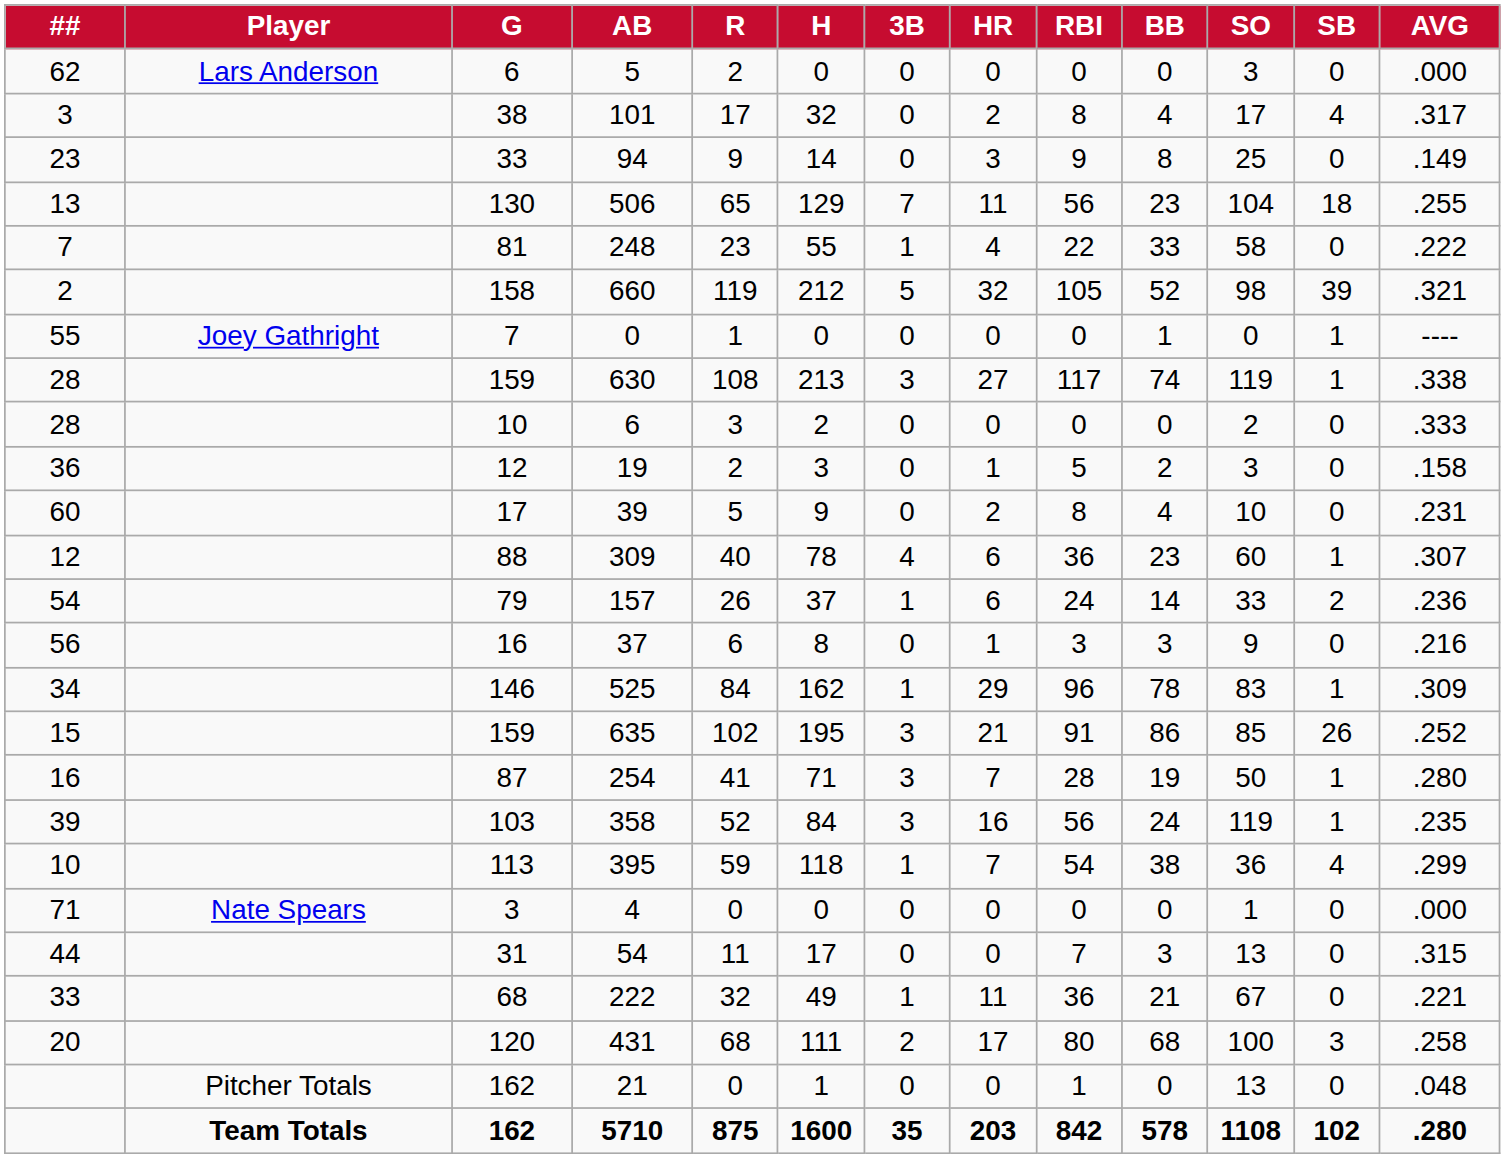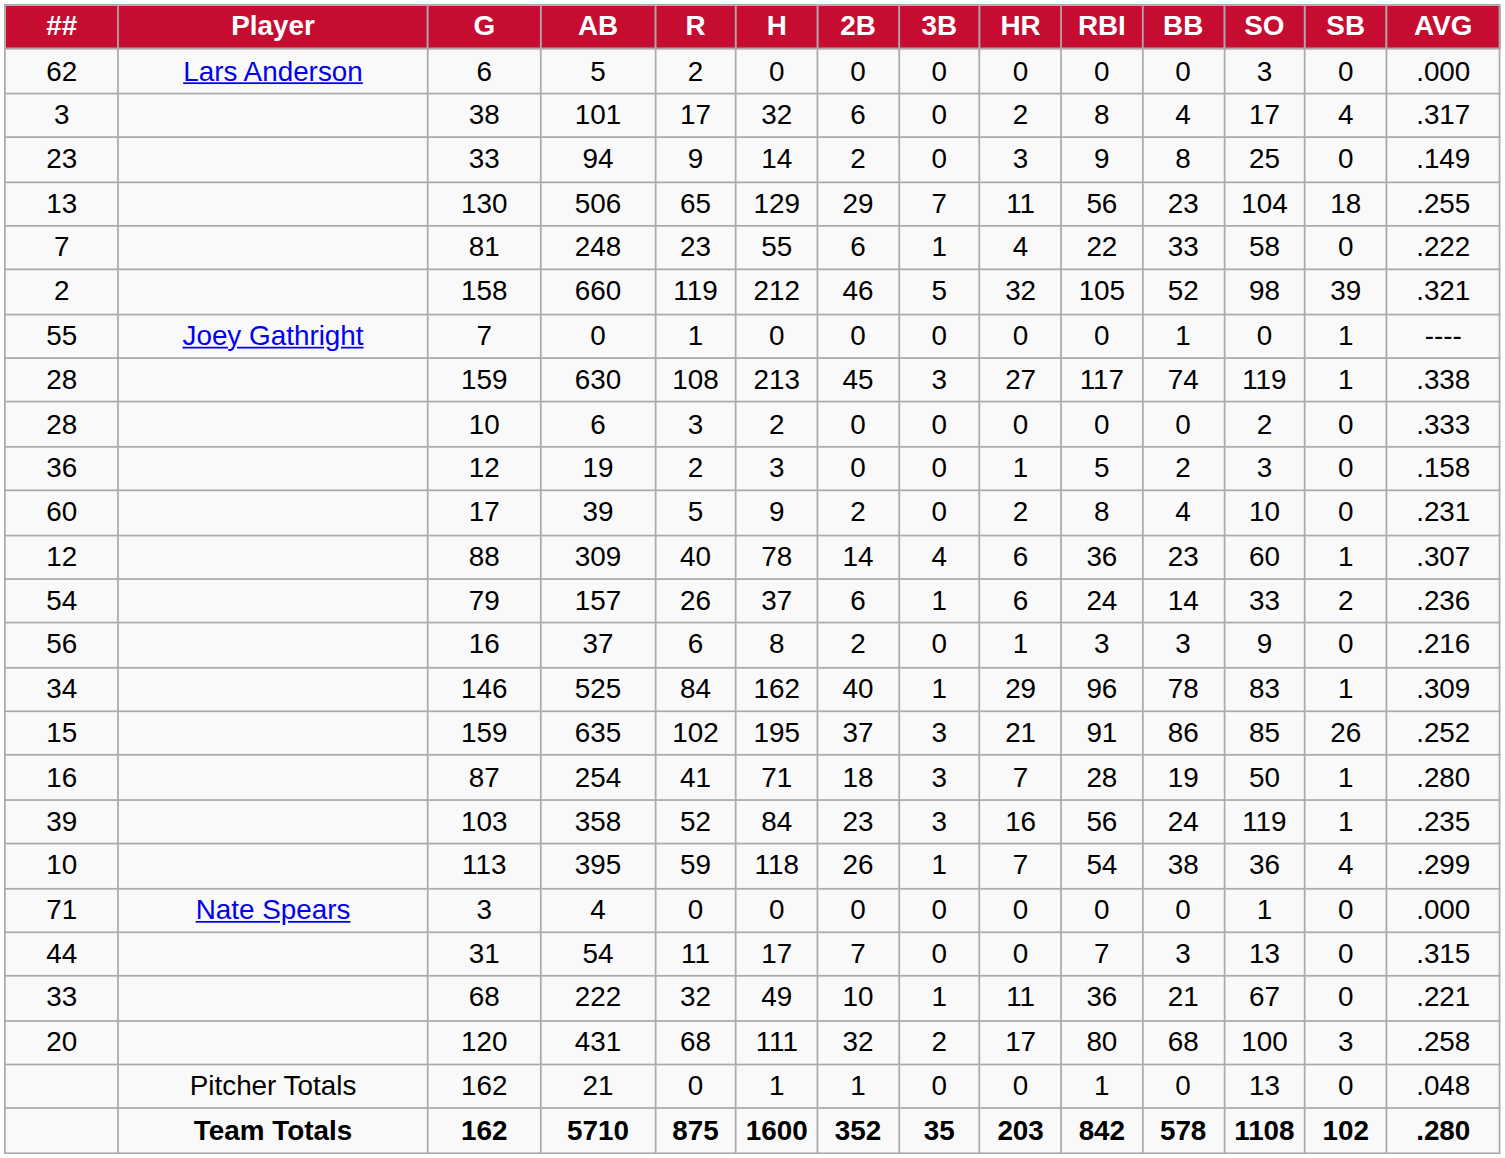+ column: (858, 26)
